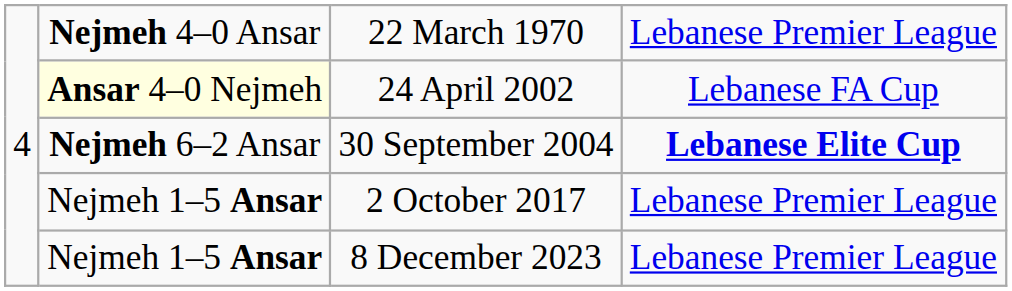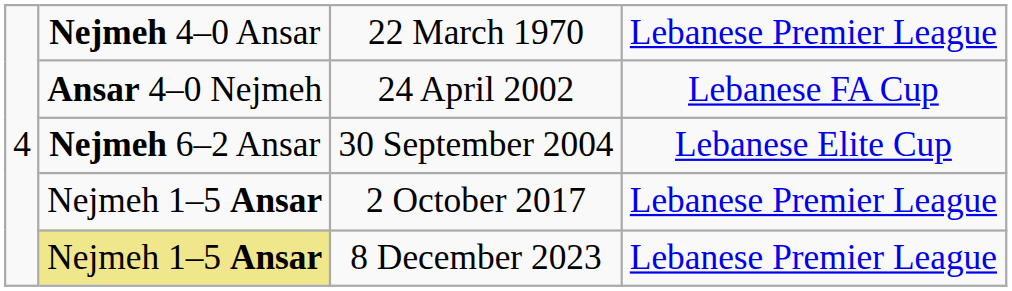(185, 88) lightyellow background -> (185, 88) no background
(813, 144) bold -> (813, 144) normal
(185, 256) no background -> (185, 256) khaki background
